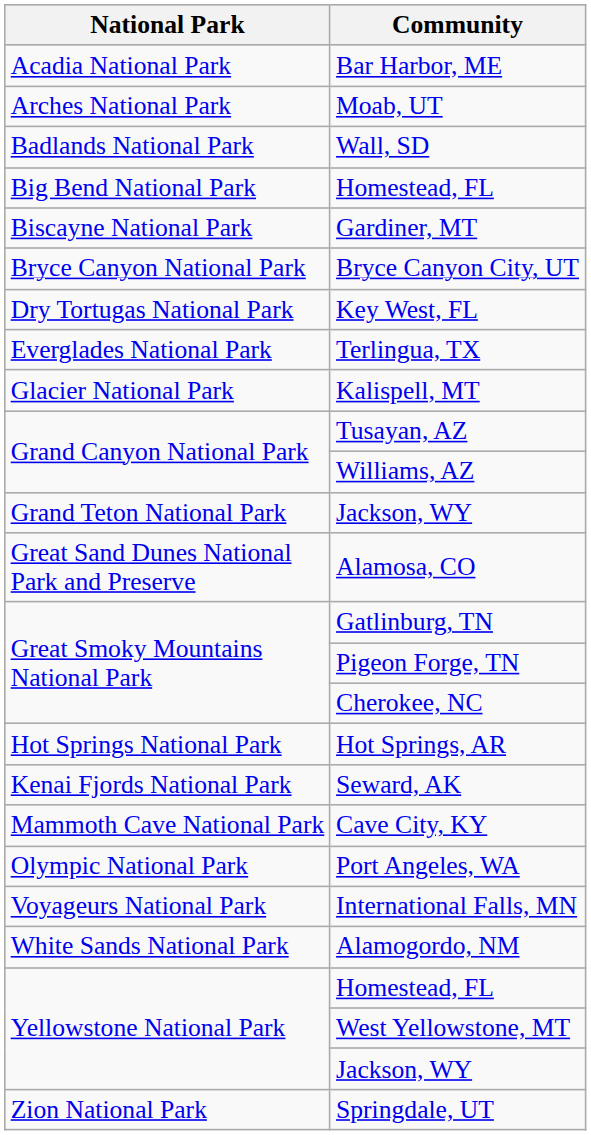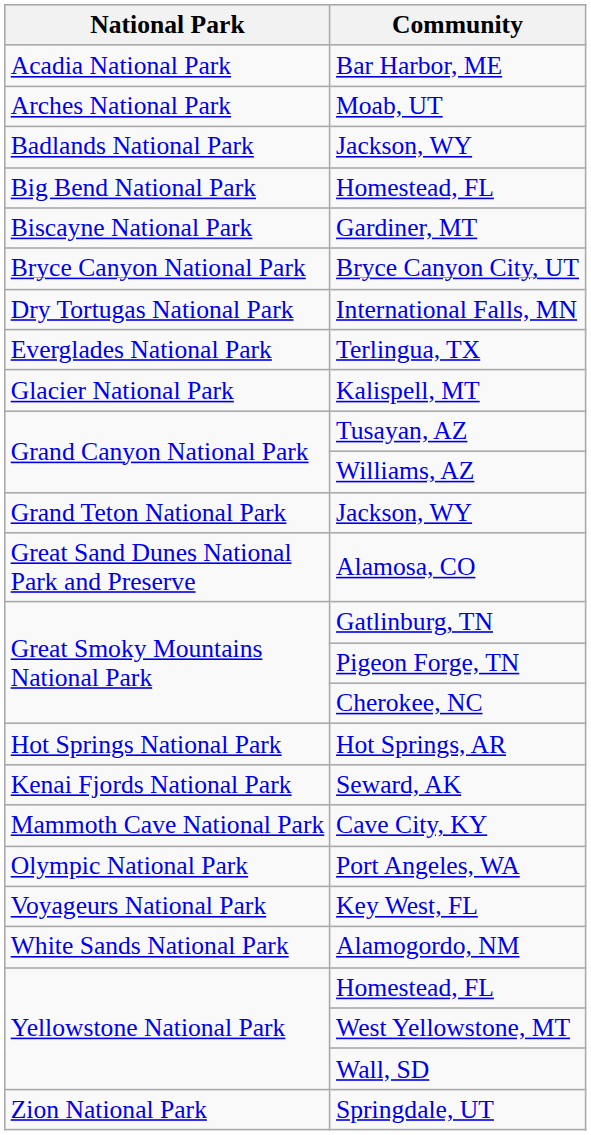(383, 146) Wall, SD -> (404, 146) Jackson, WY
(407, 308) Key West, FL -> (457, 308) International Falls, MN
(457, 906) International Falls, MN -> (407, 906) Key West, FL
(404, 1068) Jackson, WY -> (383, 1068) Wall, SD
